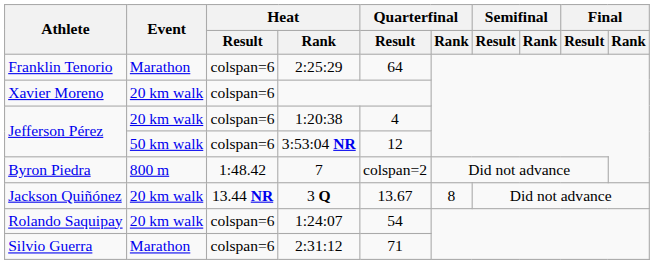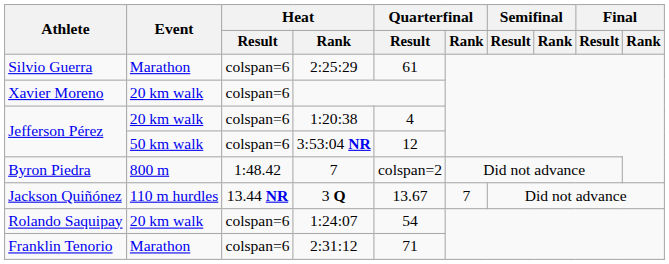(60, 67) Franklin Tenorio -> (50, 67) Silvio Guerra
(395, 67) 64 -> (410, 67) 61
(167, 195) 20 km walk -> (174, 195) 110 m hurdles
(451, 195) 8 -> (466, 195) 7
(50, 247) Silvio Guerra -> (60, 247) Franklin Tenorio
